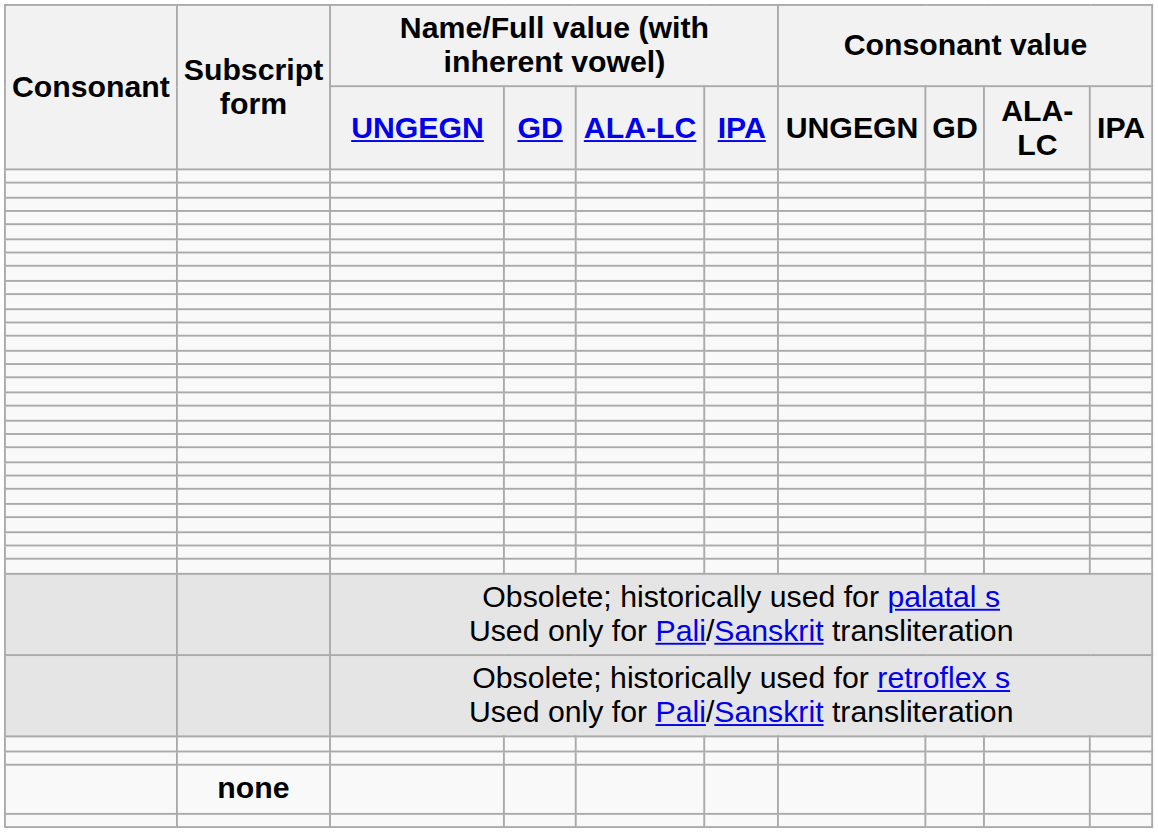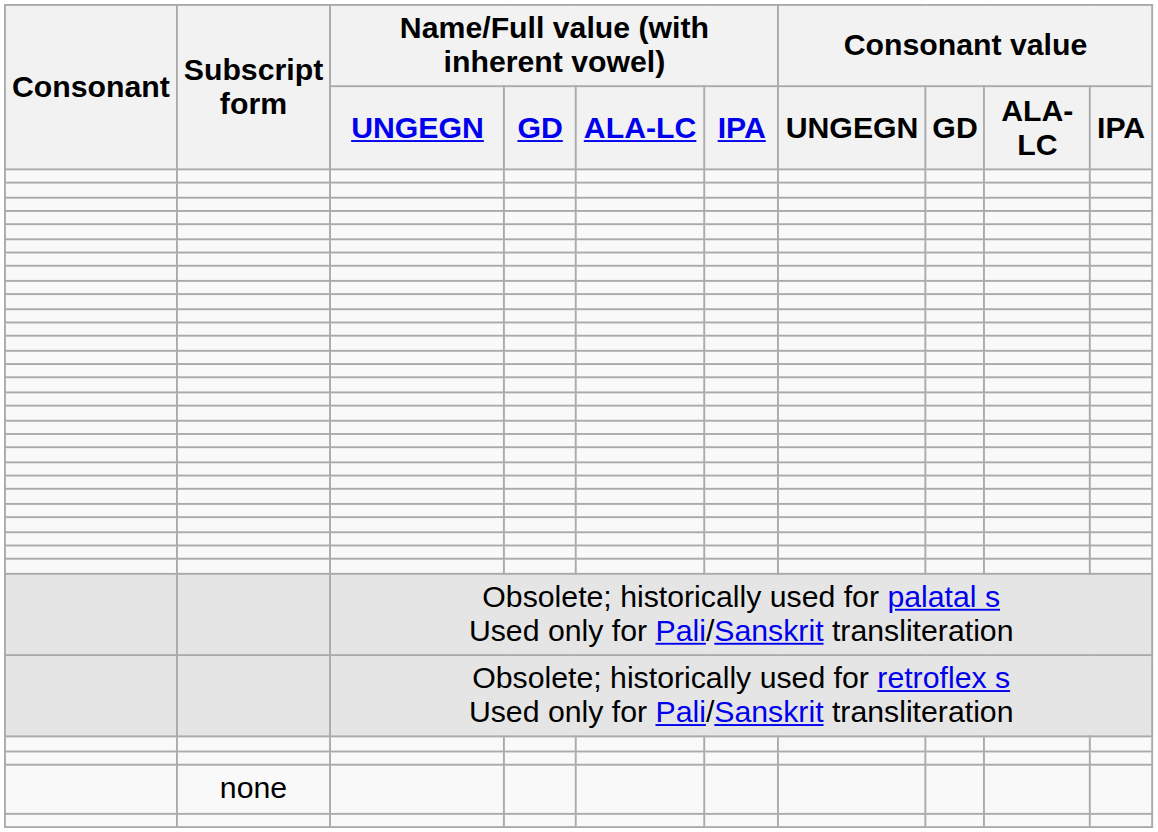(253, 788) bold -> (253, 788) normal
